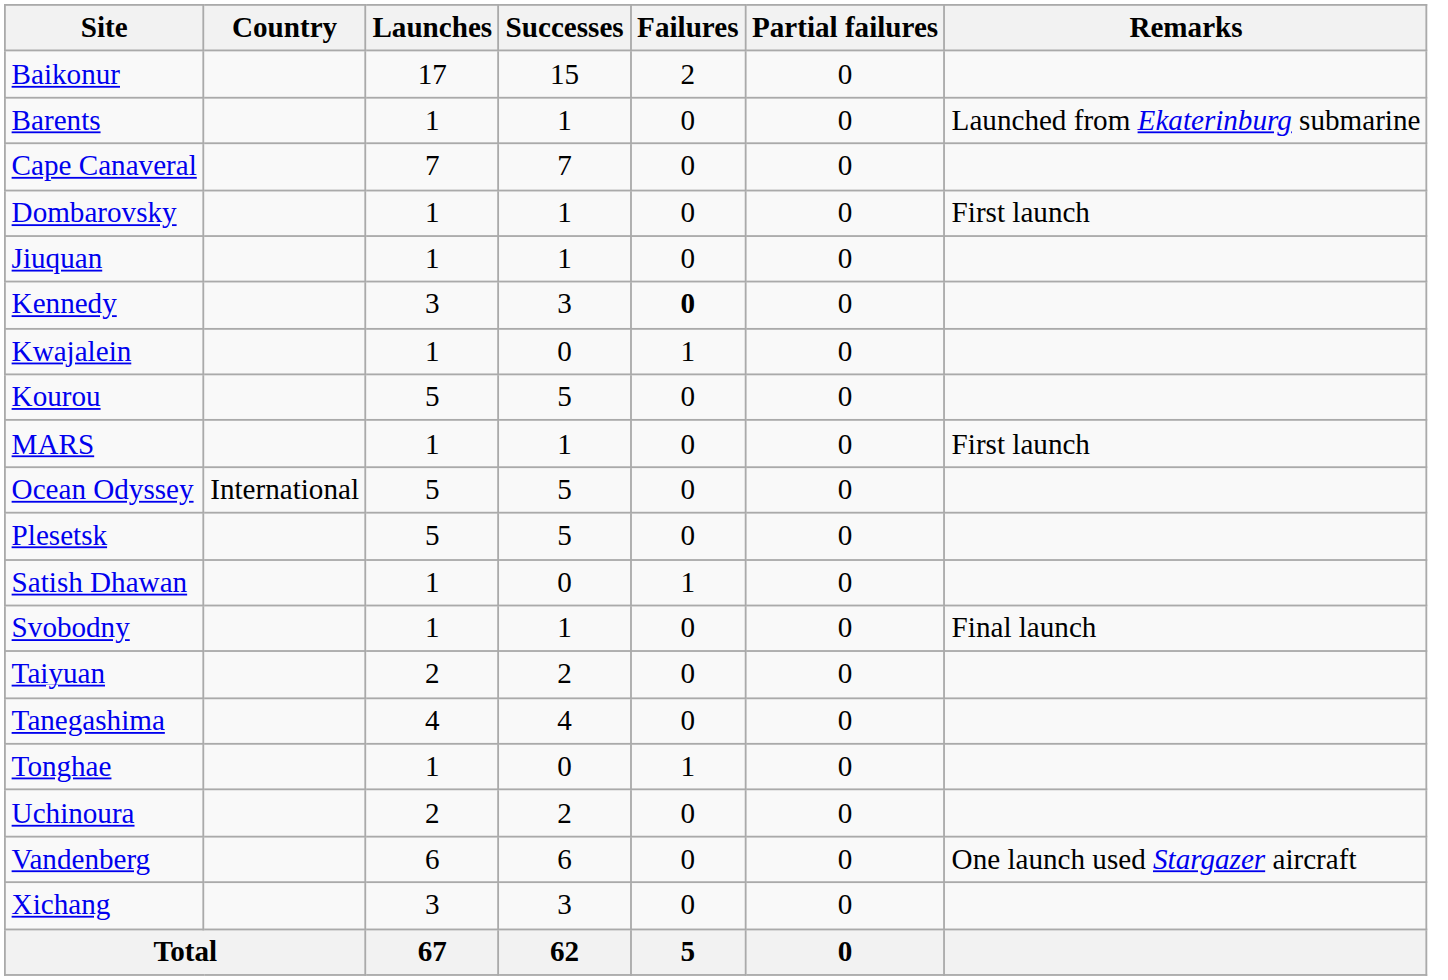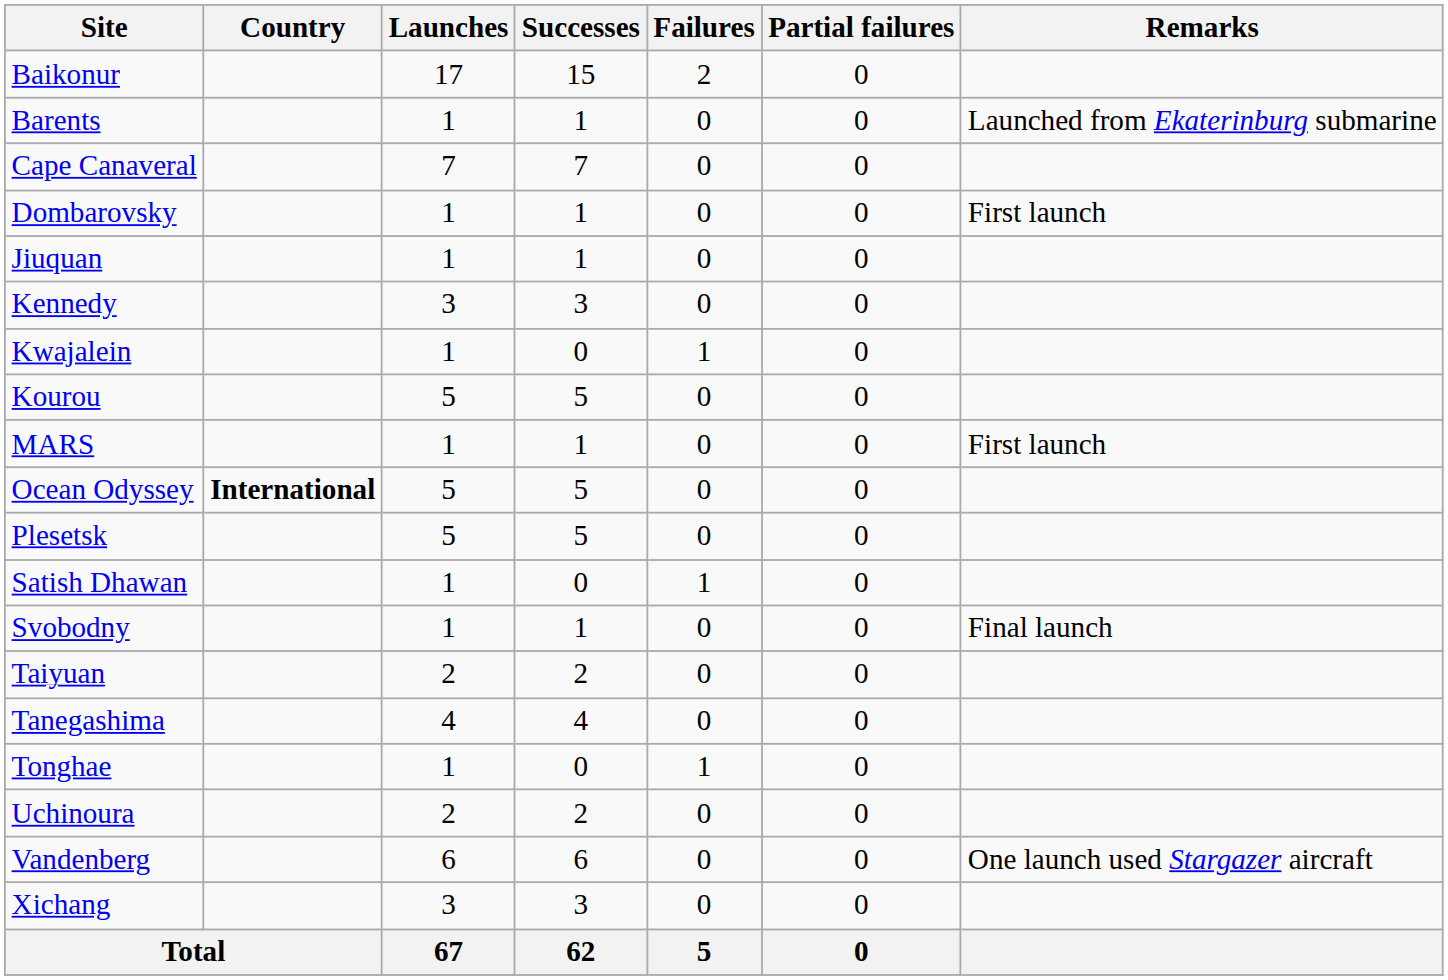(688, 304) bold -> (704, 304) normal
(285, 489) normal -> (293, 489) bold
